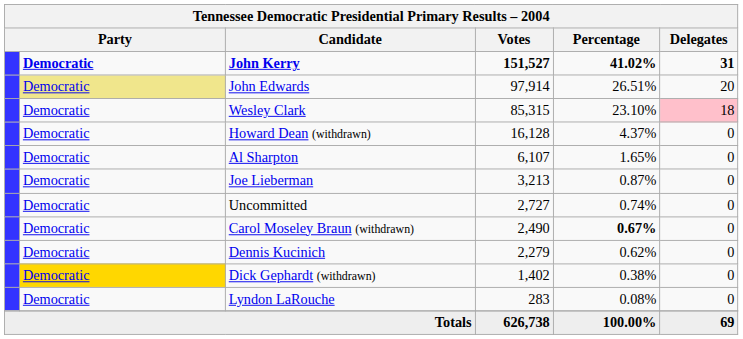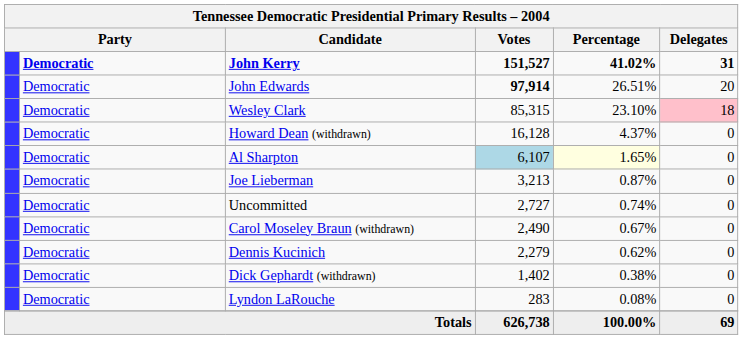(56, 87) khaki background -> (56, 87) no background
(530, 87) normal -> (530, 87) bold
(534, 157) no background -> (534, 157) lightblue background
(638, 157) no background -> (638, 157) lightyellow background
(637, 228) bold -> (638, 228) normal
(56, 275) gold background -> (56, 275) no background
